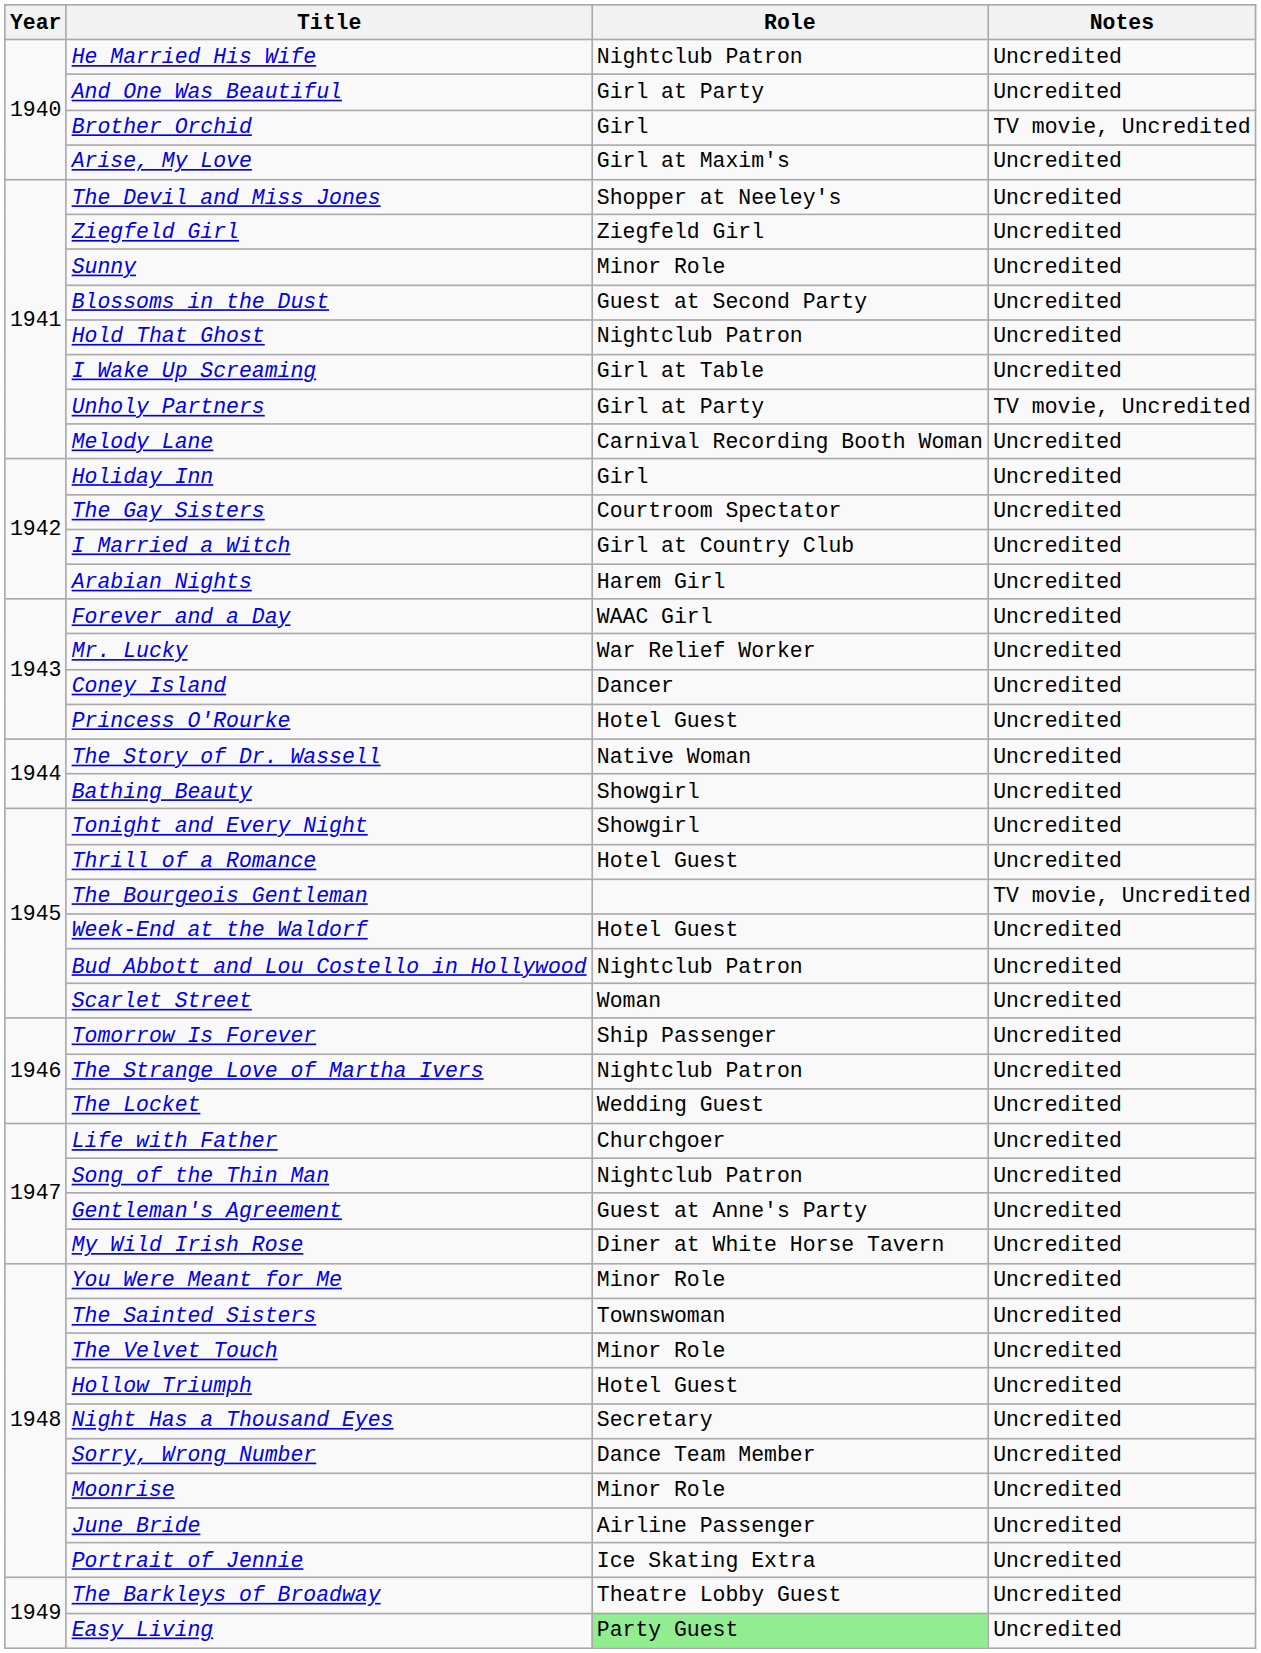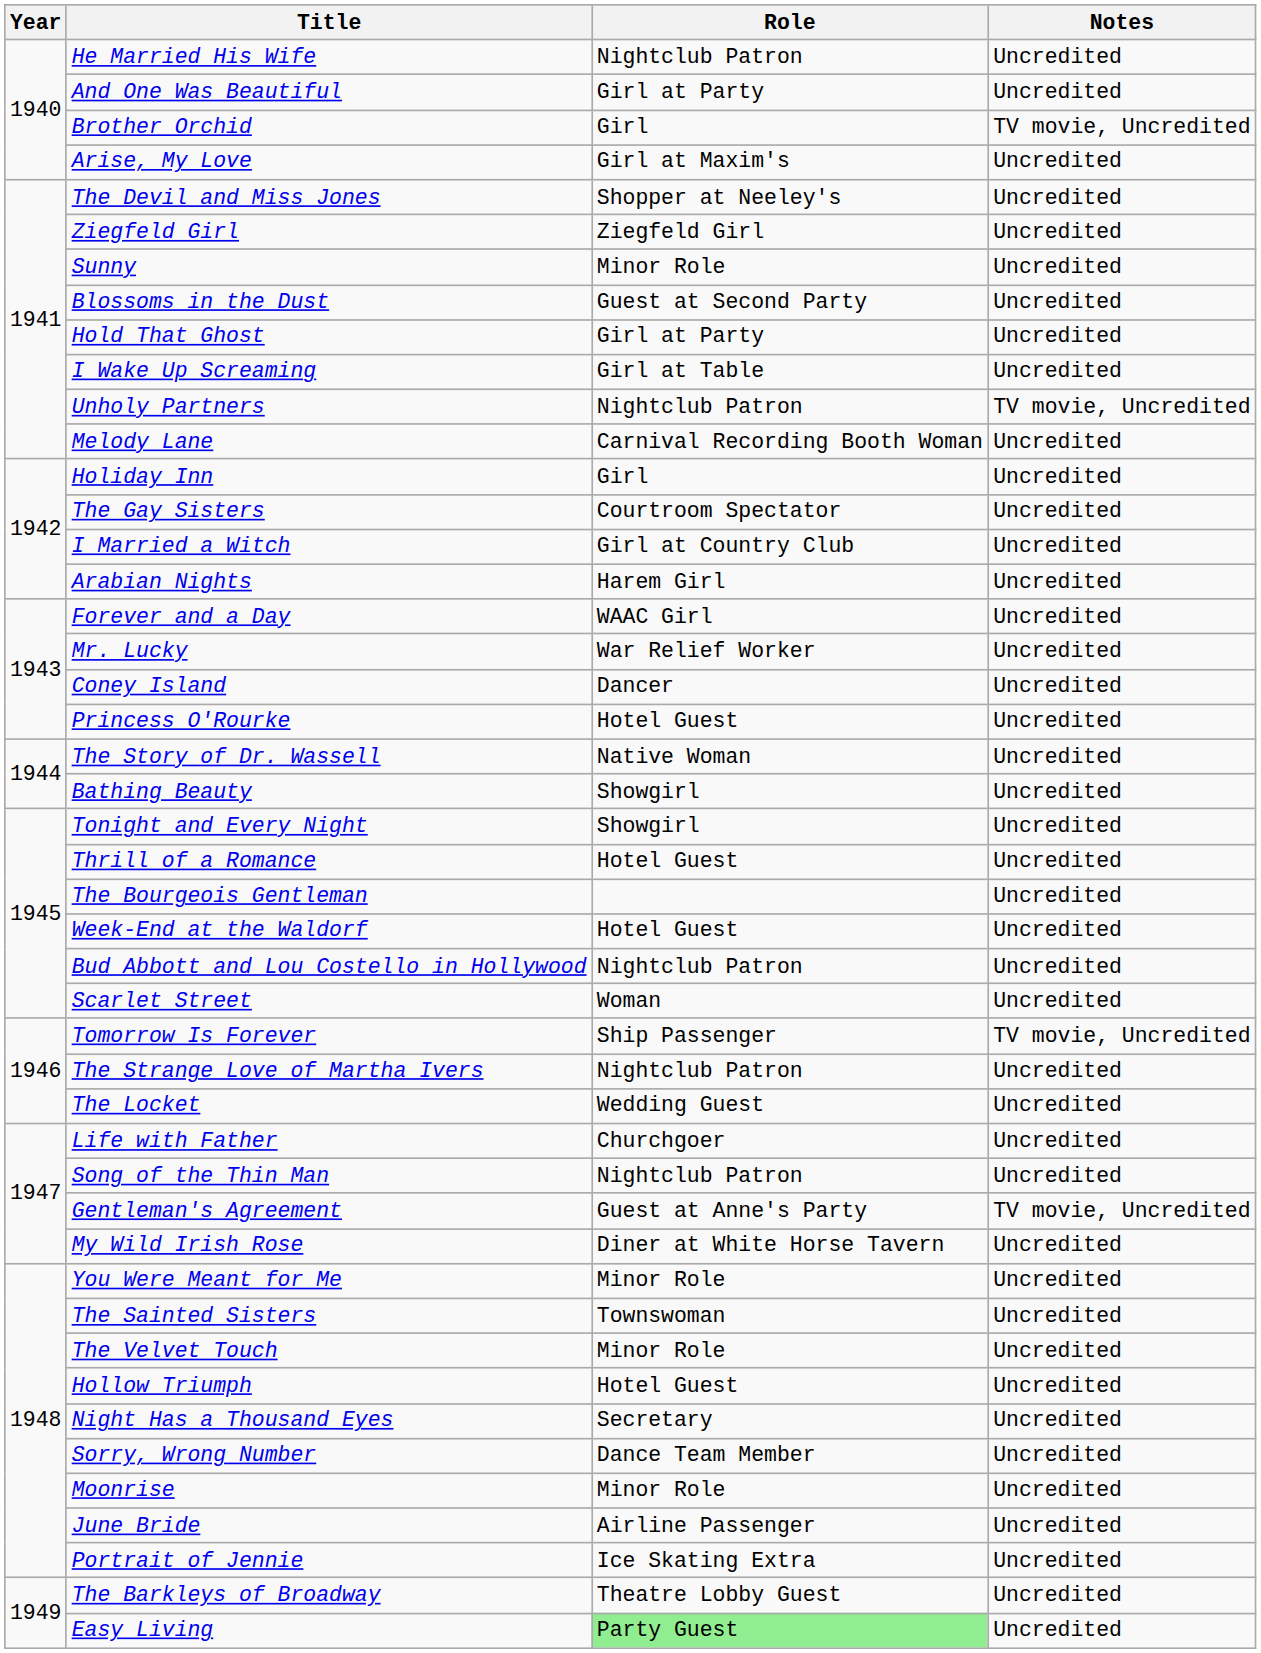(700, 337) Nightclub Patron -> (680, 337) Girl at Party
(680, 407) Girl at Party -> (700, 407) Nightclub Patron
(1122, 896) TV movie, Uncredited -> (1058, 896) Uncredited
(1058, 1036) Uncredited -> (1122, 1036) TV movie, Uncredited
(1058, 1211) Uncredited -> (1122, 1211) TV movie, Uncredited
